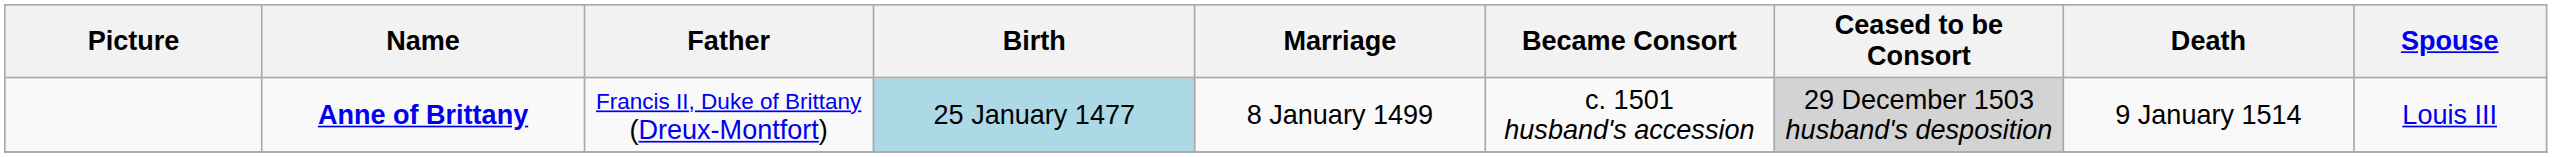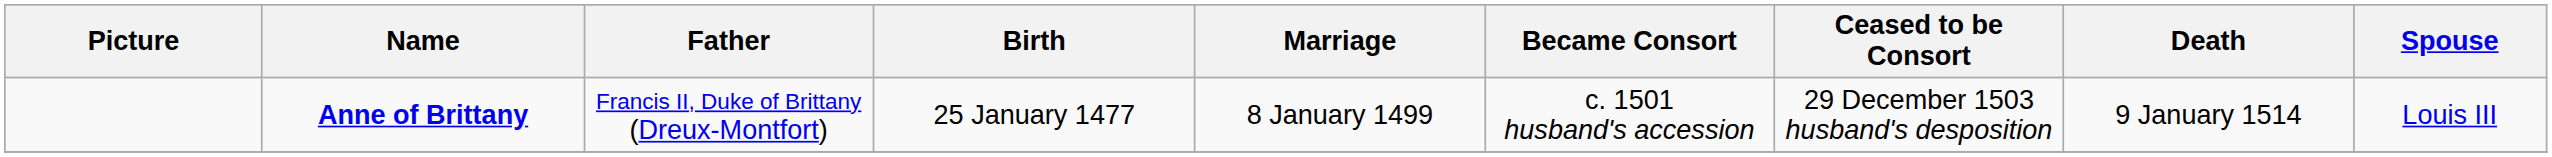(1034, 114) lightblue background -> (1034, 114) no background
(1919, 114) lightgrey background -> (1919, 114) no background
